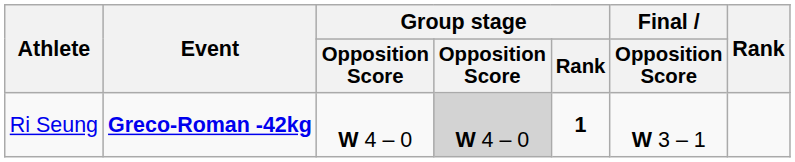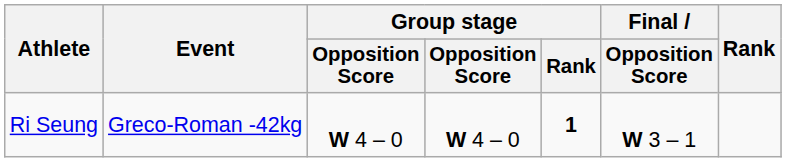(210, 125) bold -> (205, 125) normal
(492, 140) lightgrey background -> (483, 140) no background
